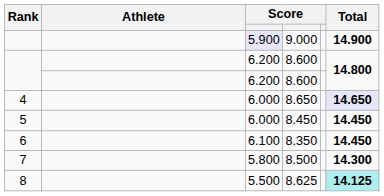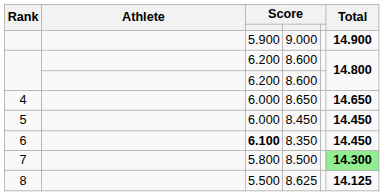(264, 40) lavender background -> (264, 40) no background
(353, 100) lavender background -> (353, 100) no background
(264, 140) normal -> (264, 140) bold
(353, 160) no background -> (353, 160) lightgreen background
(353, 180) paleturquoise background -> (353, 180) no background
